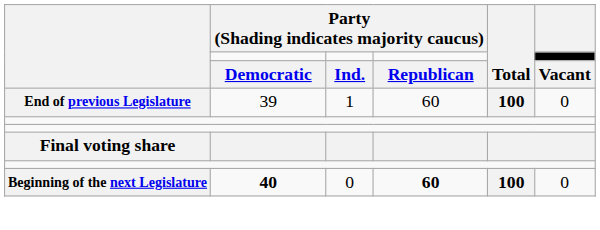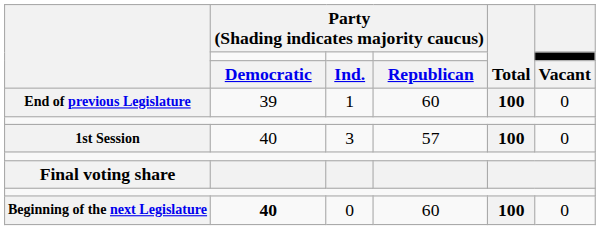+ row: (107, 138)
(431, 182) bold -> (431, 210) normal
